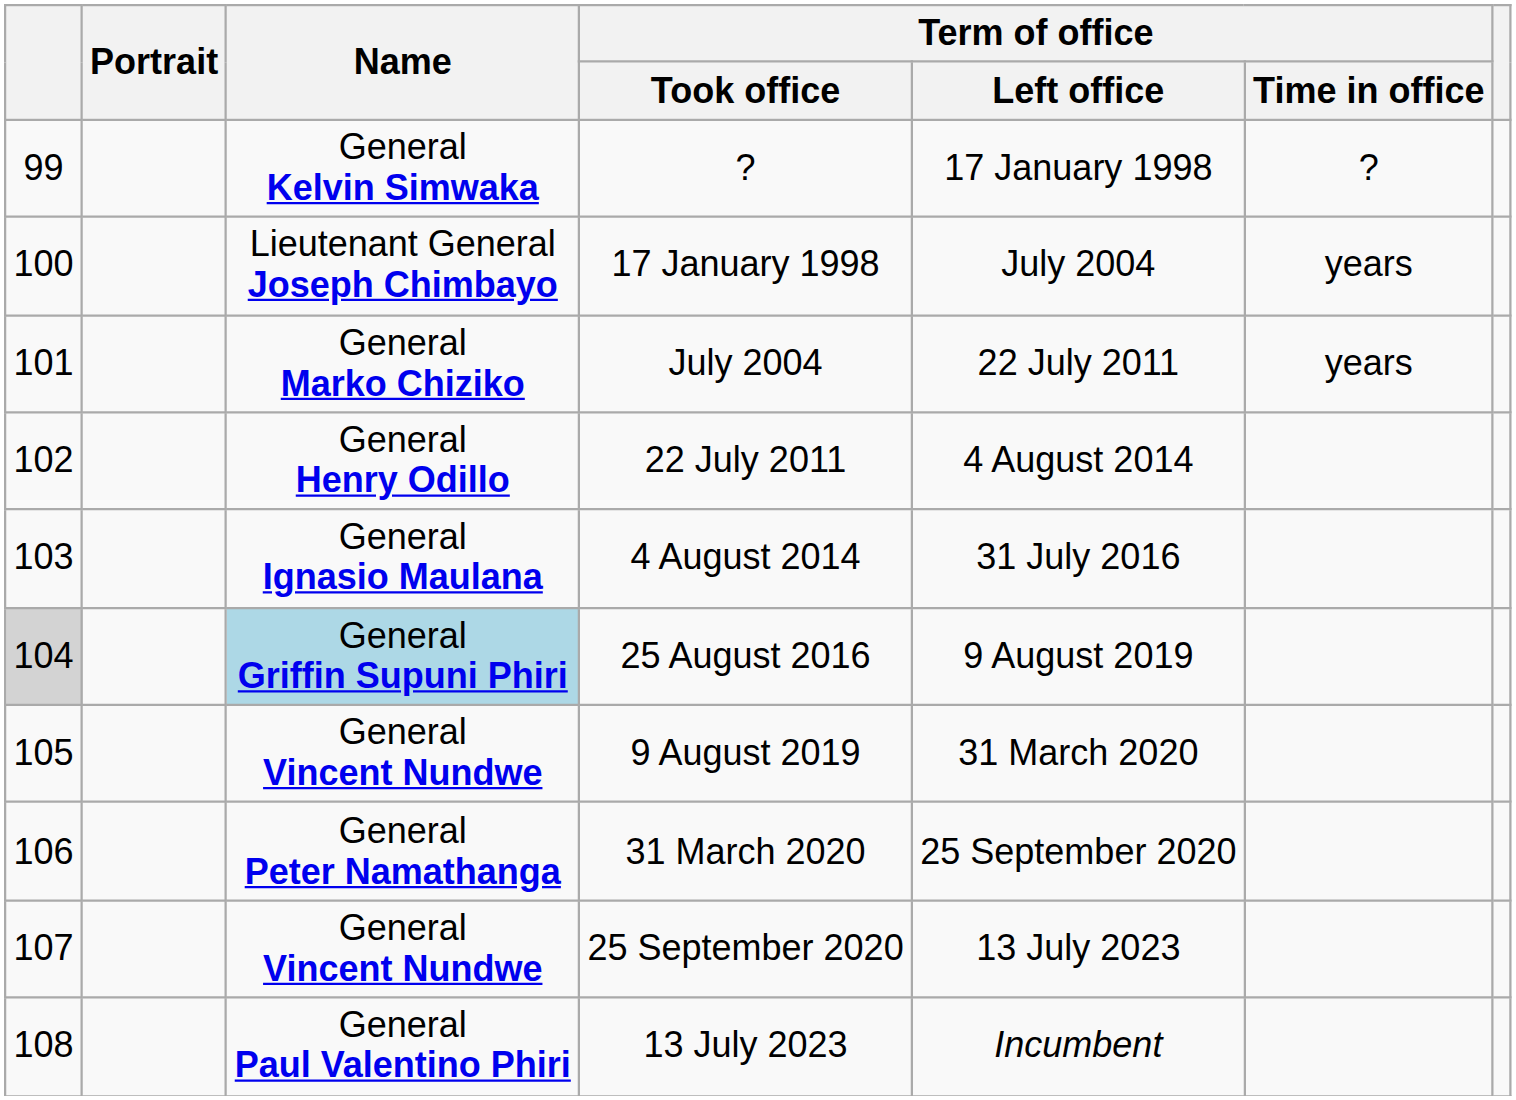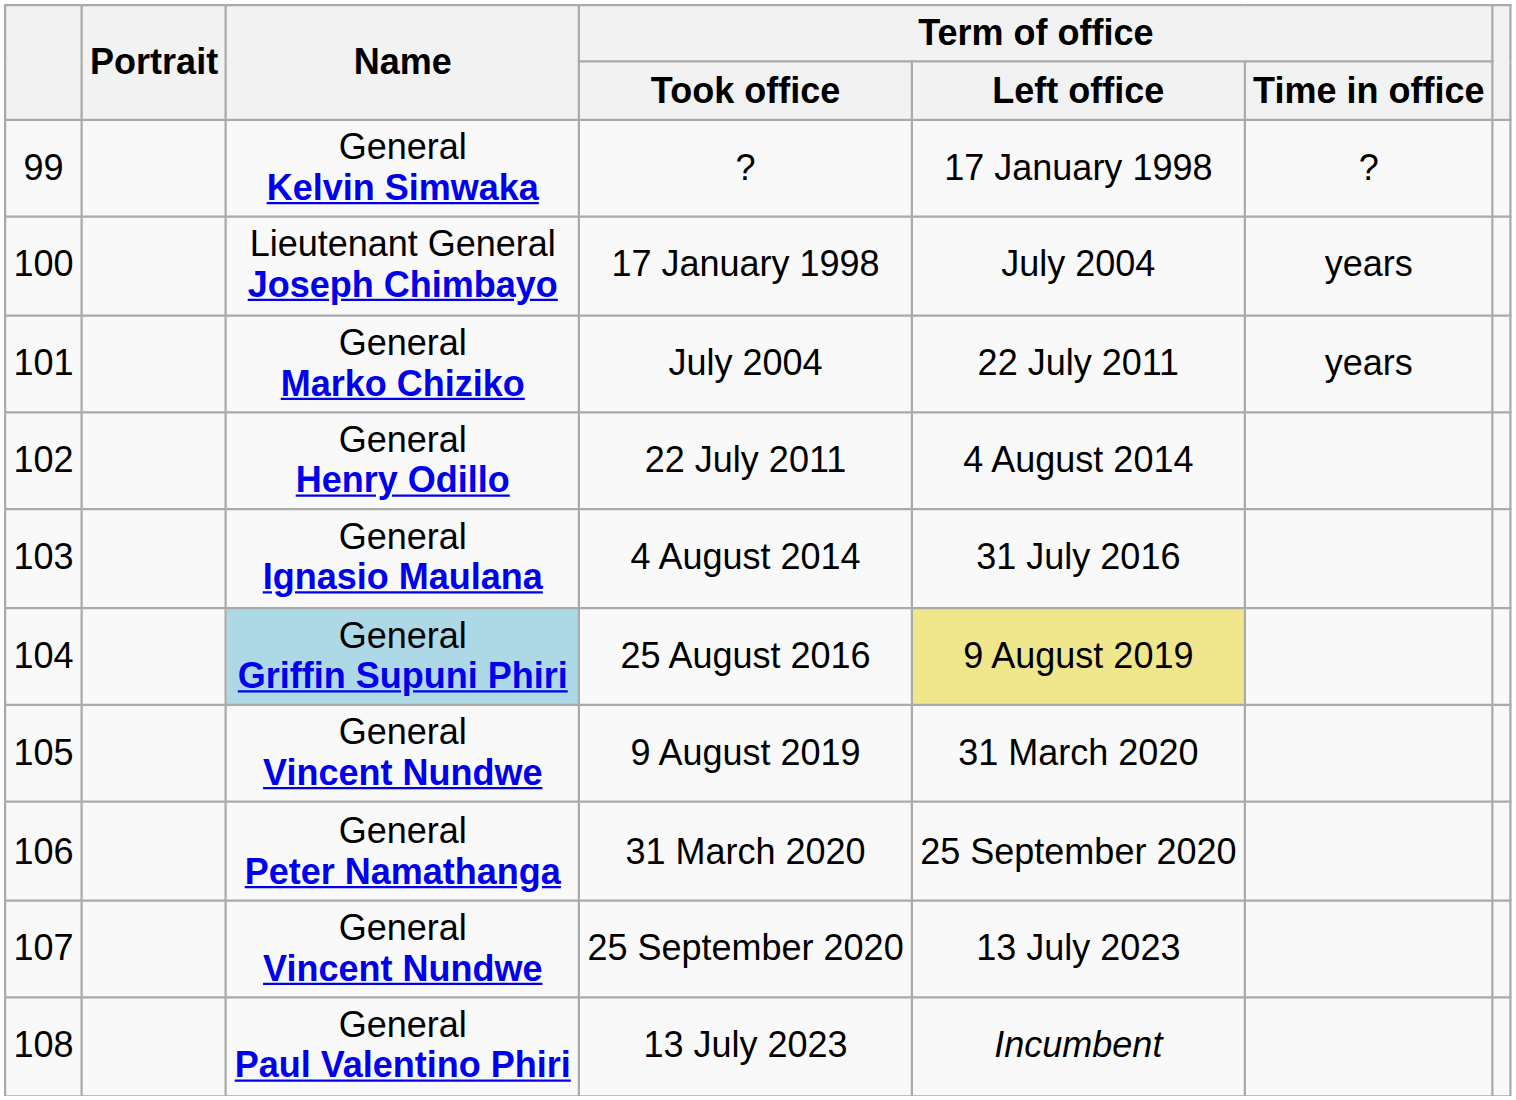(43, 655) lightgrey background -> (43, 655) no background
(1078, 655) no background -> (1078, 655) khaki background
